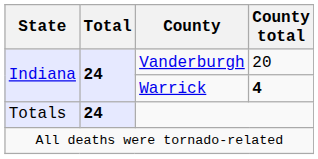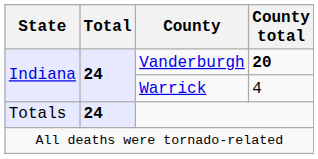(262, 62) normal -> (262, 62) bold
(257, 88) bold -> (257, 88) normal
